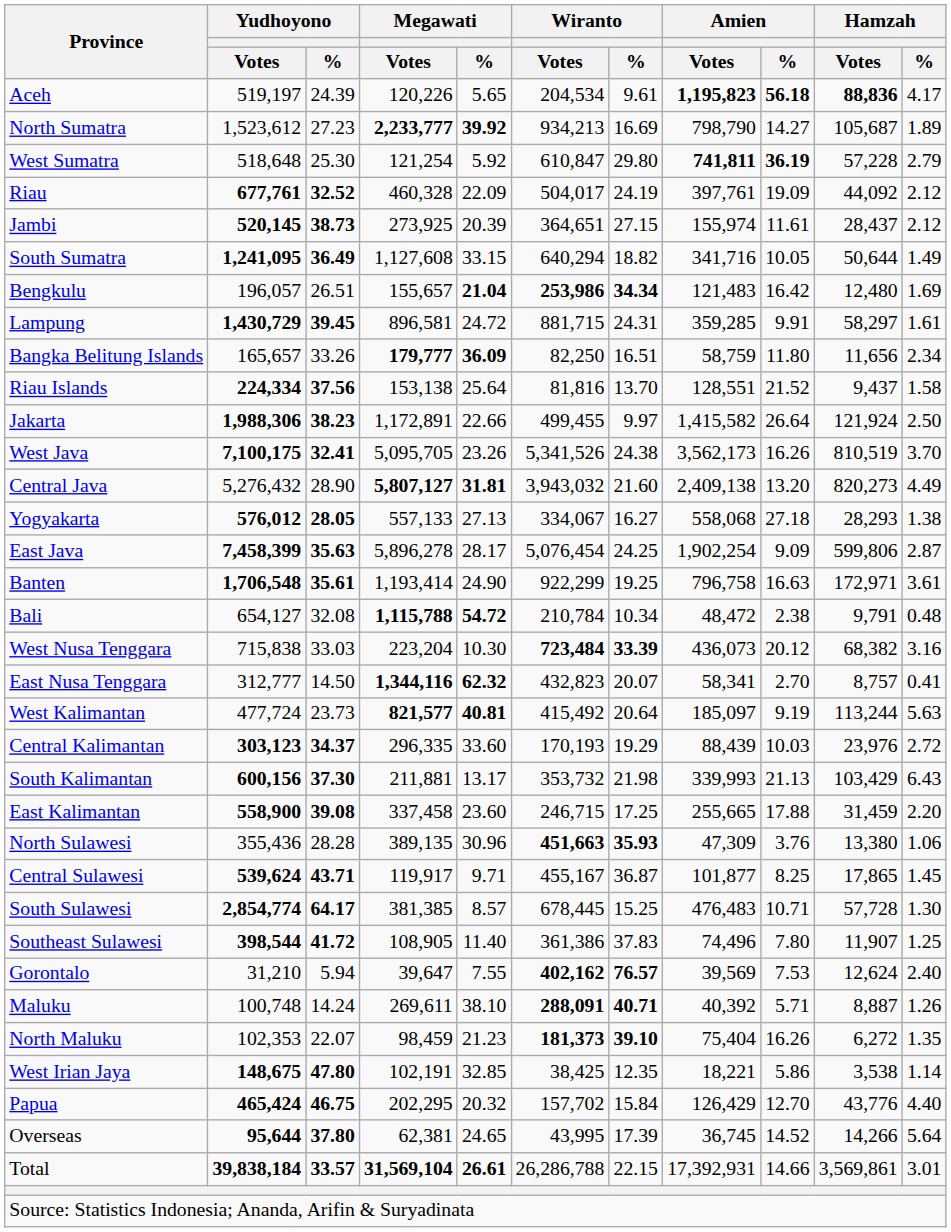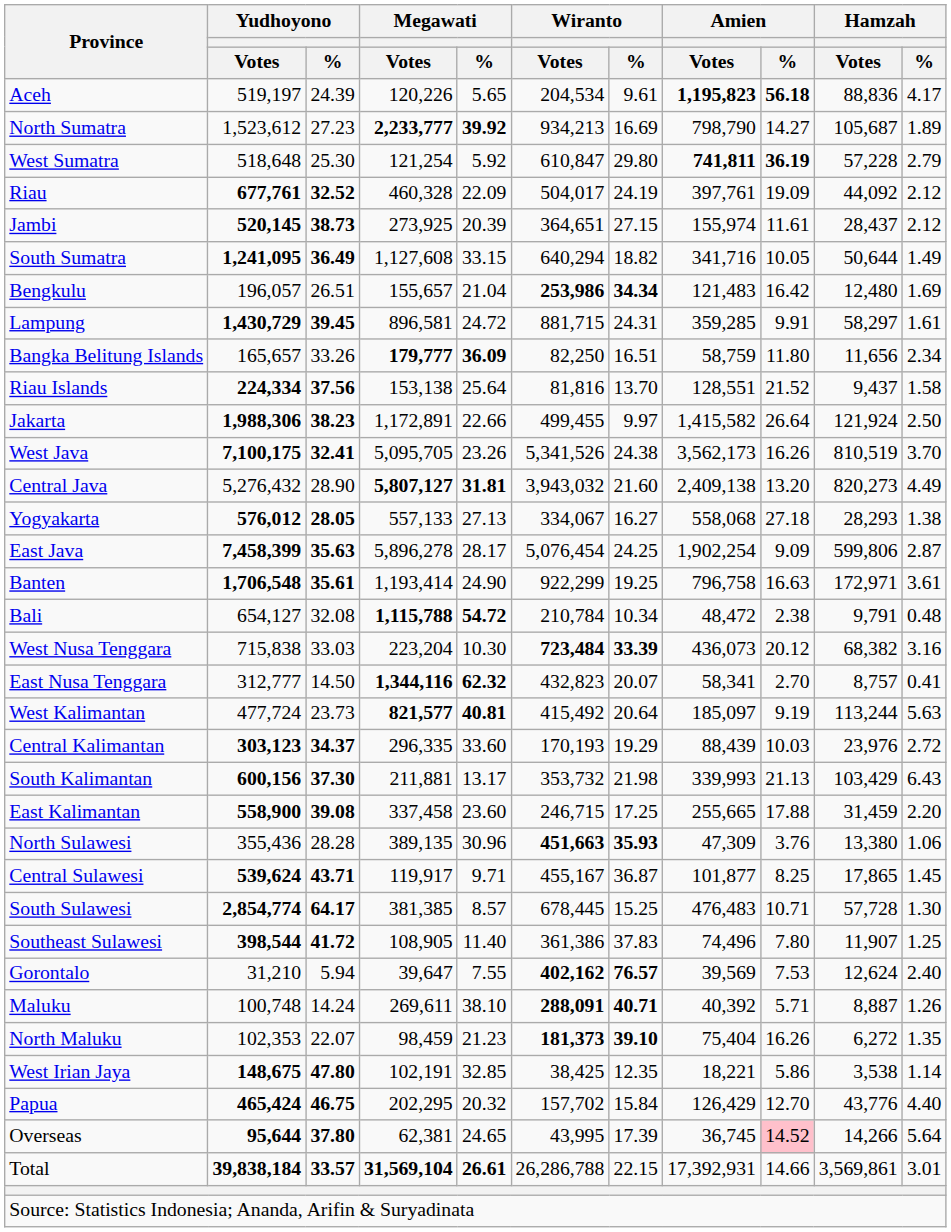(871, 95) bold -> (871, 95) normal
(484, 290) bold -> (484, 290) normal
(787, 1136) no background -> (787, 1136) pink background
